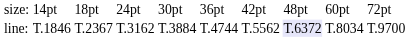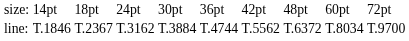(303, 28) lavender background -> (303, 28) no background
